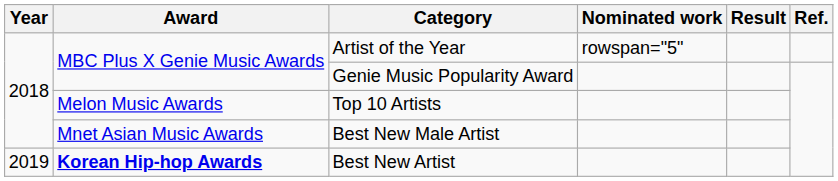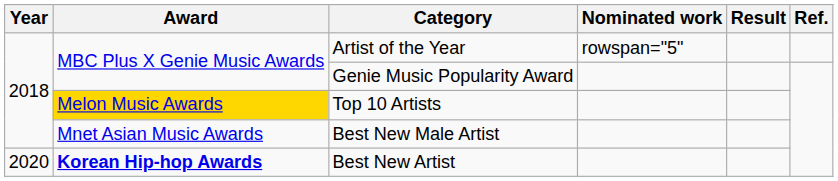(140, 104) no background -> (140, 104) gold background
(29, 162) 2019 -> (29, 162) 2020
